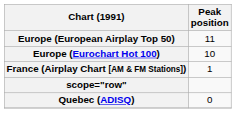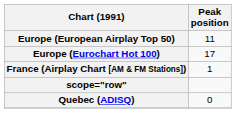(210, 54) 10 -> (210, 54) 17
